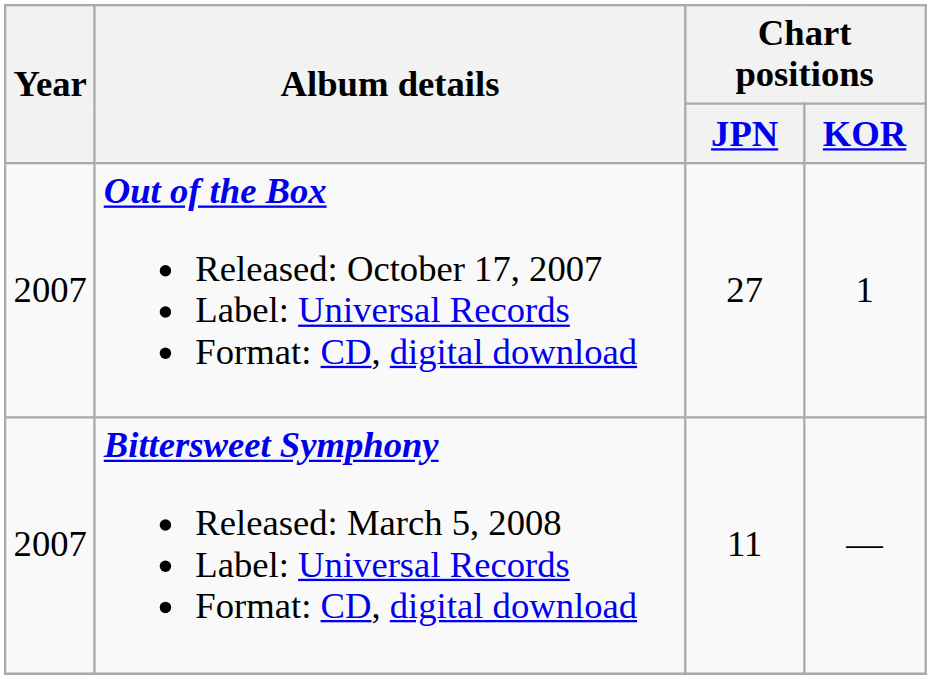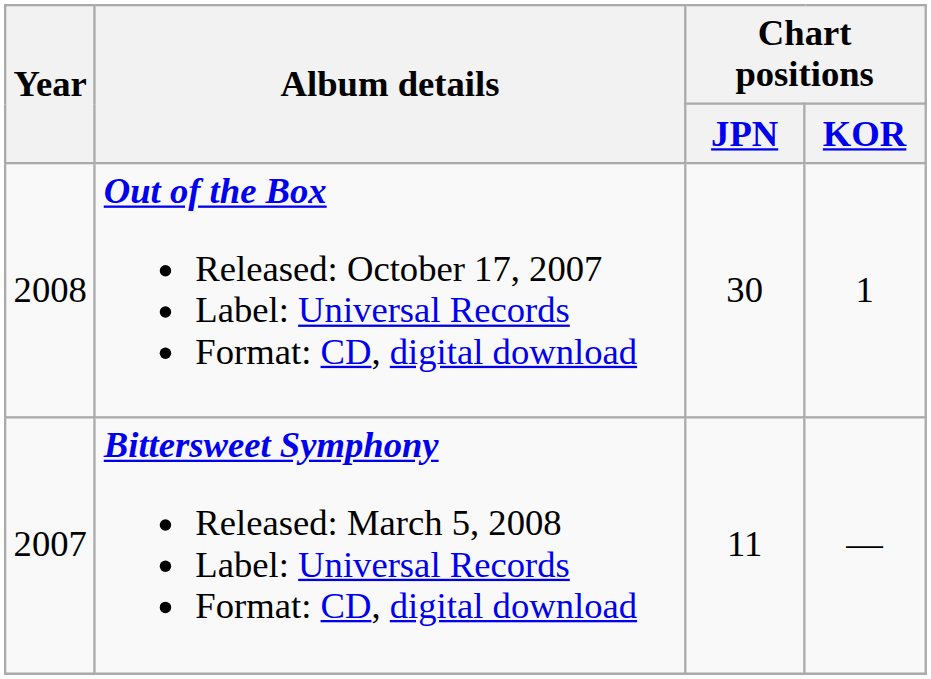(50, 289) 2007 -> (50, 289) 2008
(745, 289) 27 -> (745, 289) 30
